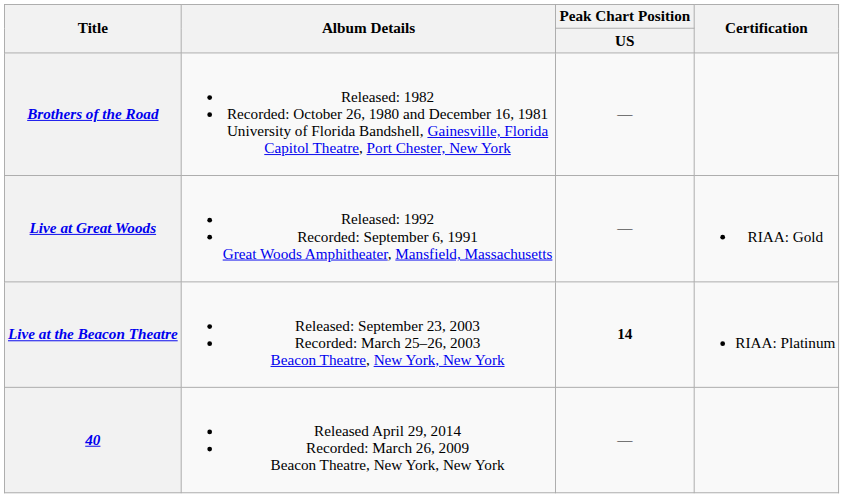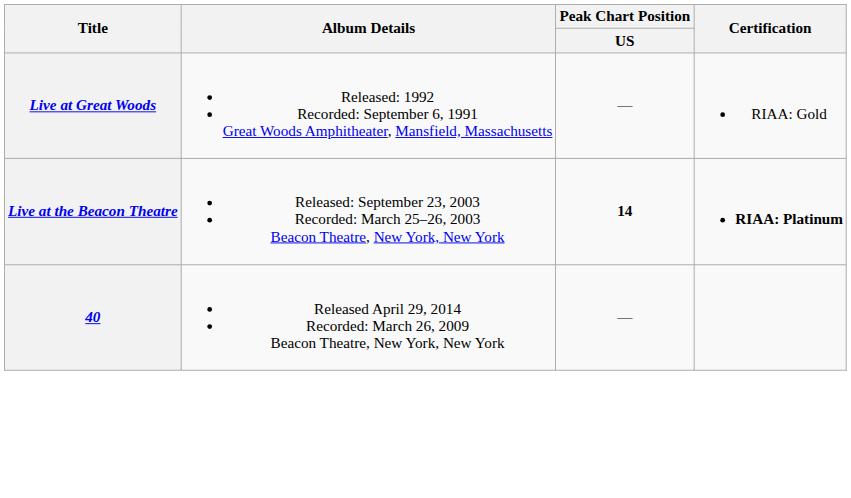- row: (93, 114)
(766, 343) normal -> (770, 220) bold
